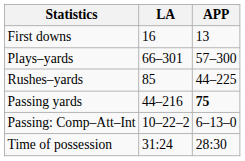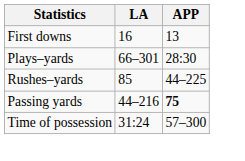(216, 58) 57–300 -> (181, 58) 28:30
- row: (72, 123)
(211, 144) 28:30 -> (186, 123) 57–300
